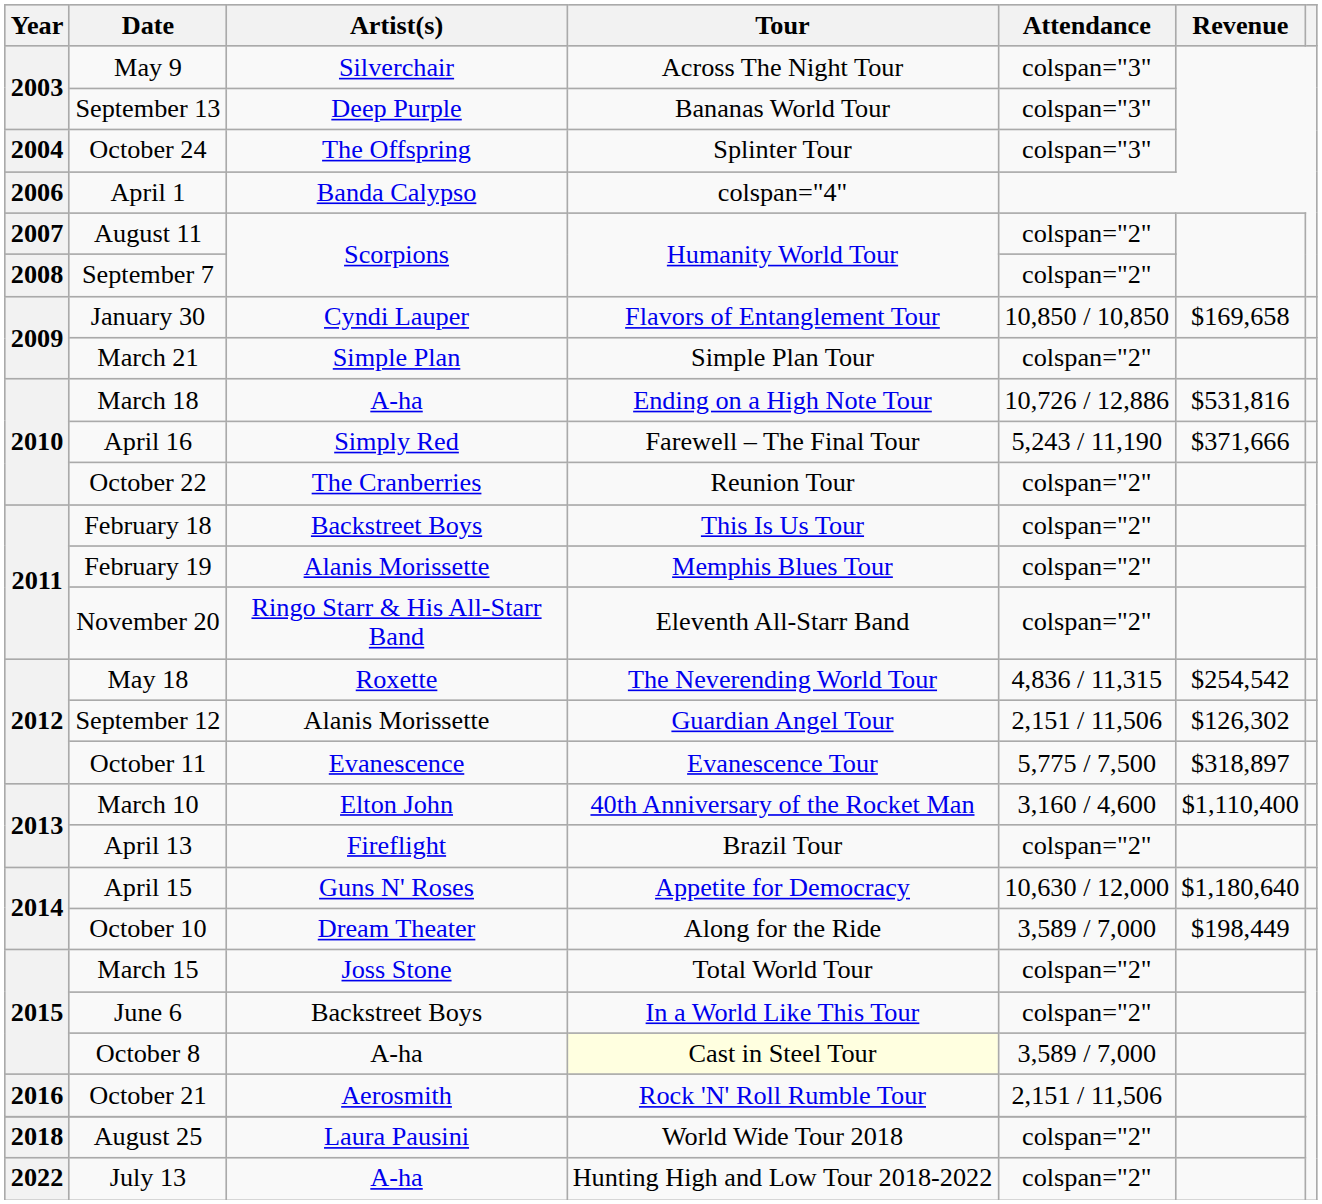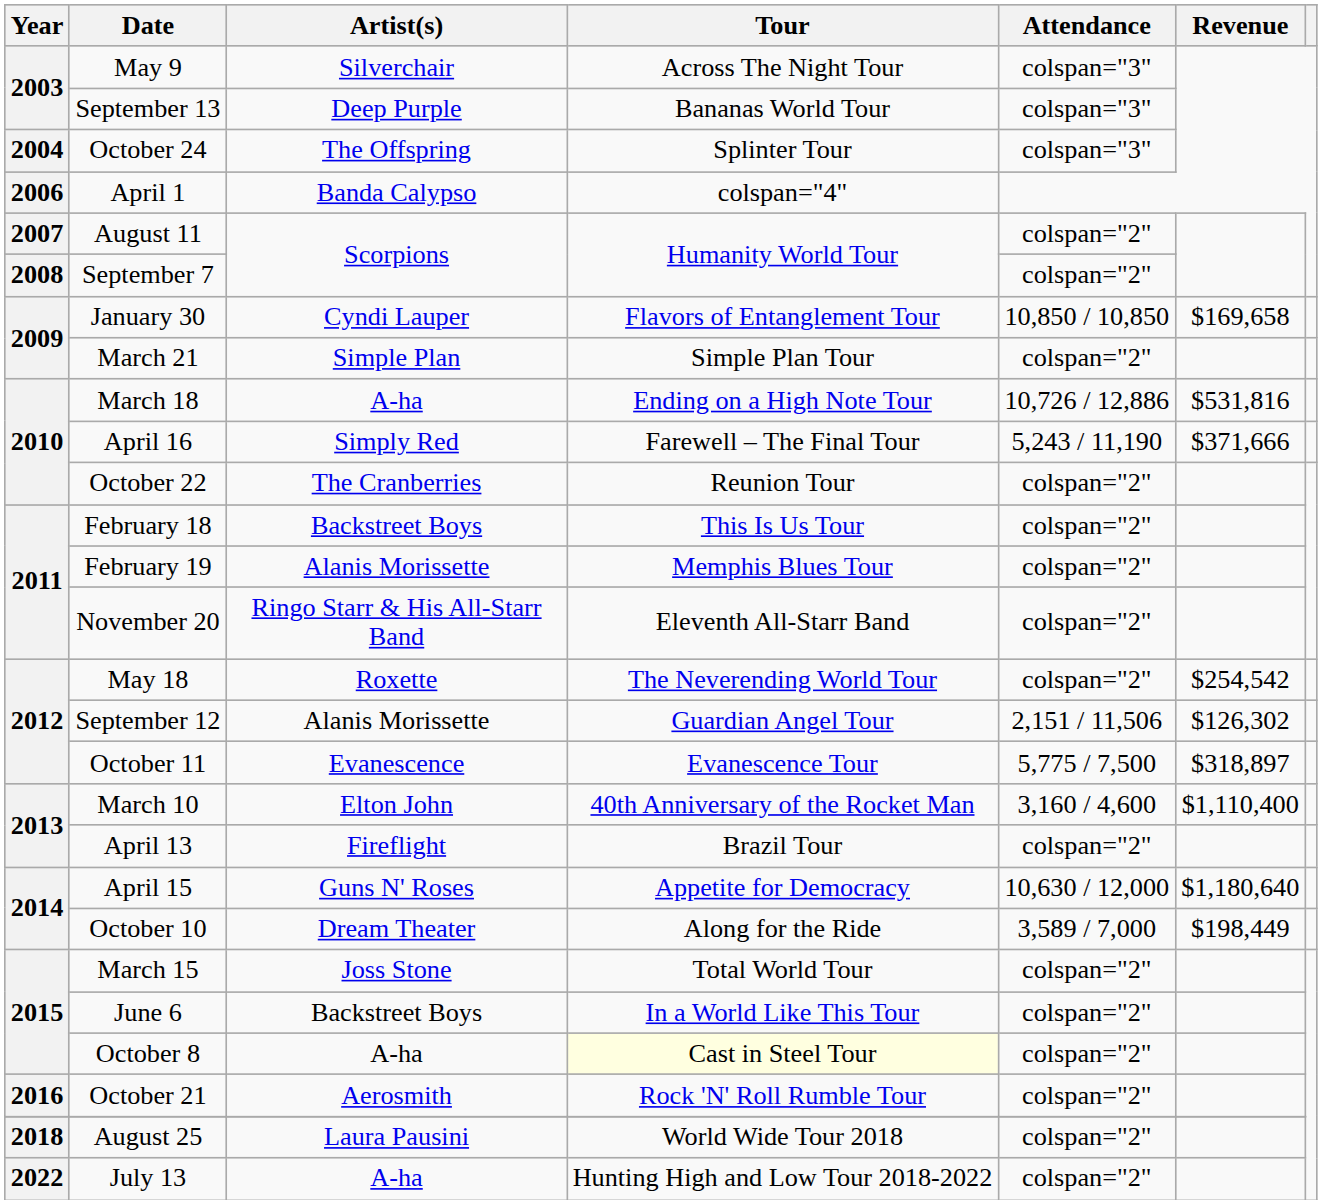(1087, 679) 4,836 / 11,315 -> (1087, 679) colspan="2"
(1087, 1053) 3,589 / 7,000 -> (1087, 1053) colspan="2"
(1087, 1095) 2,151 / 11,506 -> (1087, 1095) colspan="2"
